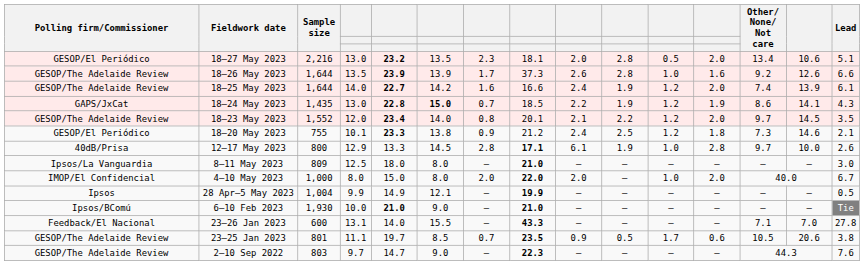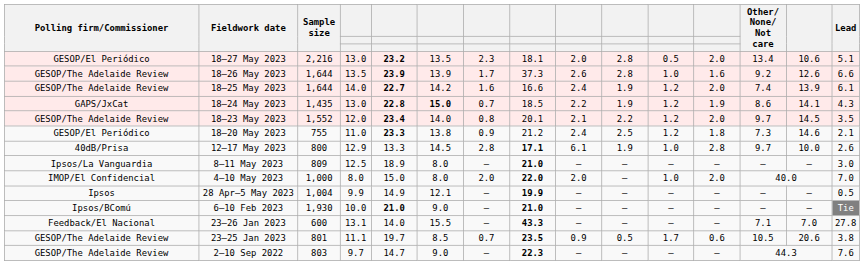(356, 133) 10.1 -> (356, 133) 11.0
(394, 163) 18.0 -> (394, 163) 18.9
(846, 178) 6.7 -> (846, 178) 7.0
